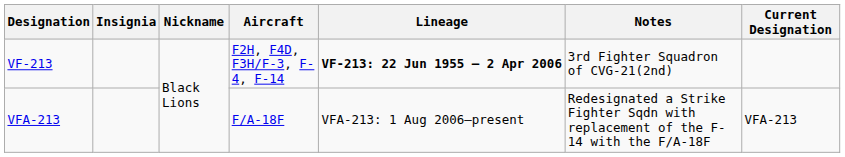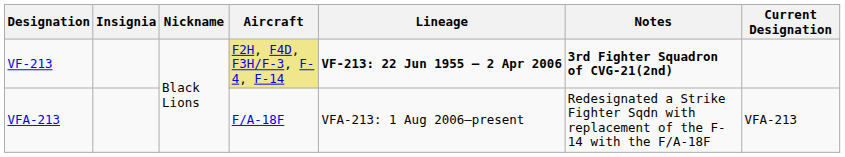(273, 64) no background -> (273, 64) khaki background
(643, 64) normal -> (643, 64) bold
